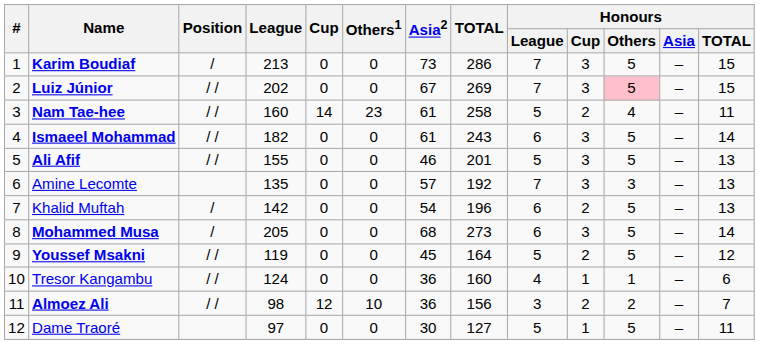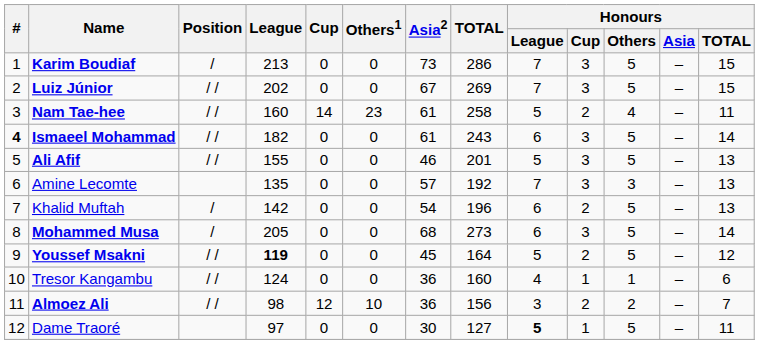(632, 89) pink background -> (632, 89) no background
(16, 136) normal -> (16, 136) bold
(276, 256) normal -> (276, 256) bold
(537, 327) normal -> (537, 327) bold
